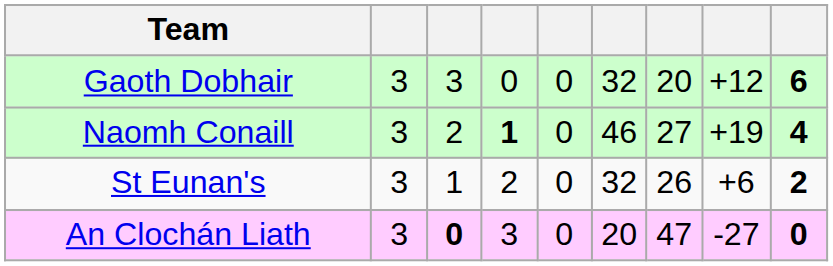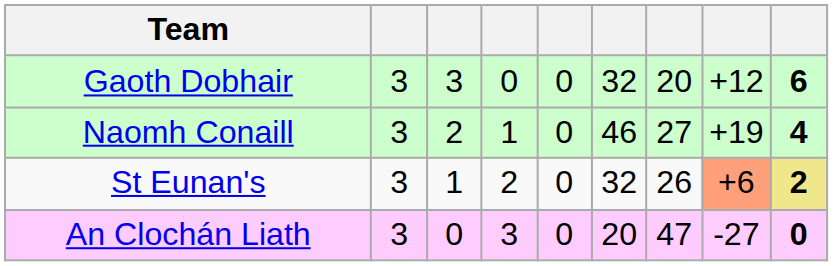(509, 132) bold -> (509, 132) normal
(736, 183) no background -> (736, 183) lightsalmon background
(799, 183) no background -> (799, 183) khaki background
(454, 234) bold -> (454, 234) normal
